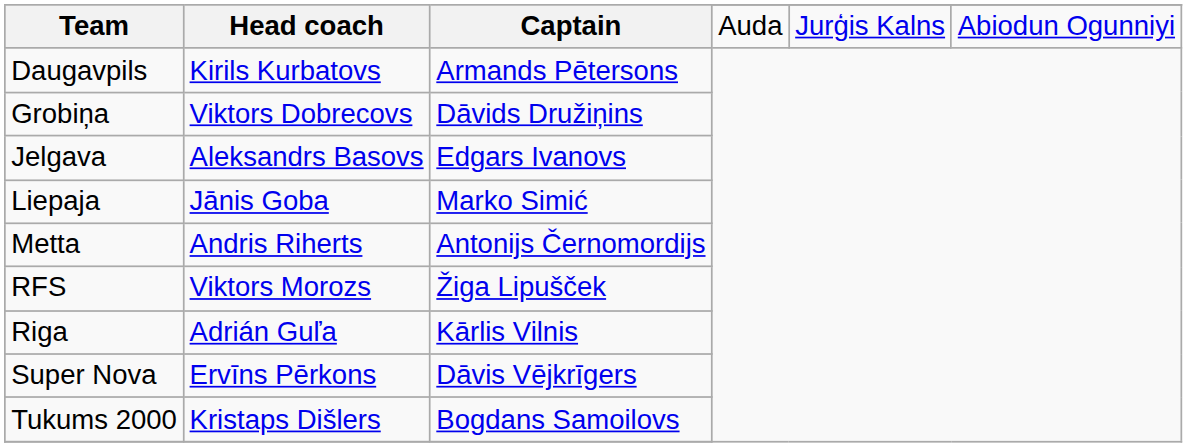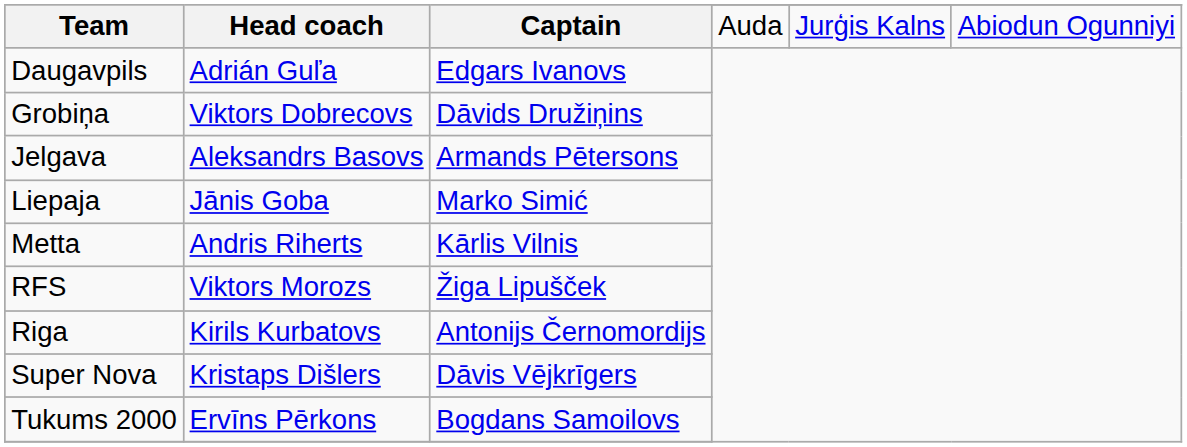(285, 69) Kirils Kurbatovs -> (263, 69) Adrián Guľa
(557, 69) Armands Pētersons -> (531, 69) Edgars Ivanovs
(531, 157) Edgars Ivanovs -> (557, 157) Armands Pētersons
(571, 244) Antonijs Černomordijs -> (507, 244) Kārlis Vilnis
(263, 331) Adrián Guľa -> (285, 331) Kirils Kurbatovs
(507, 331) Kārlis Vilnis -> (571, 331) Antonijs Černomordijs
(283, 375) Ervīns Pērkons -> (285, 375) Kristaps Dišlers
(285, 419) Kristaps Dišlers -> (283, 419) Ervīns Pērkons
